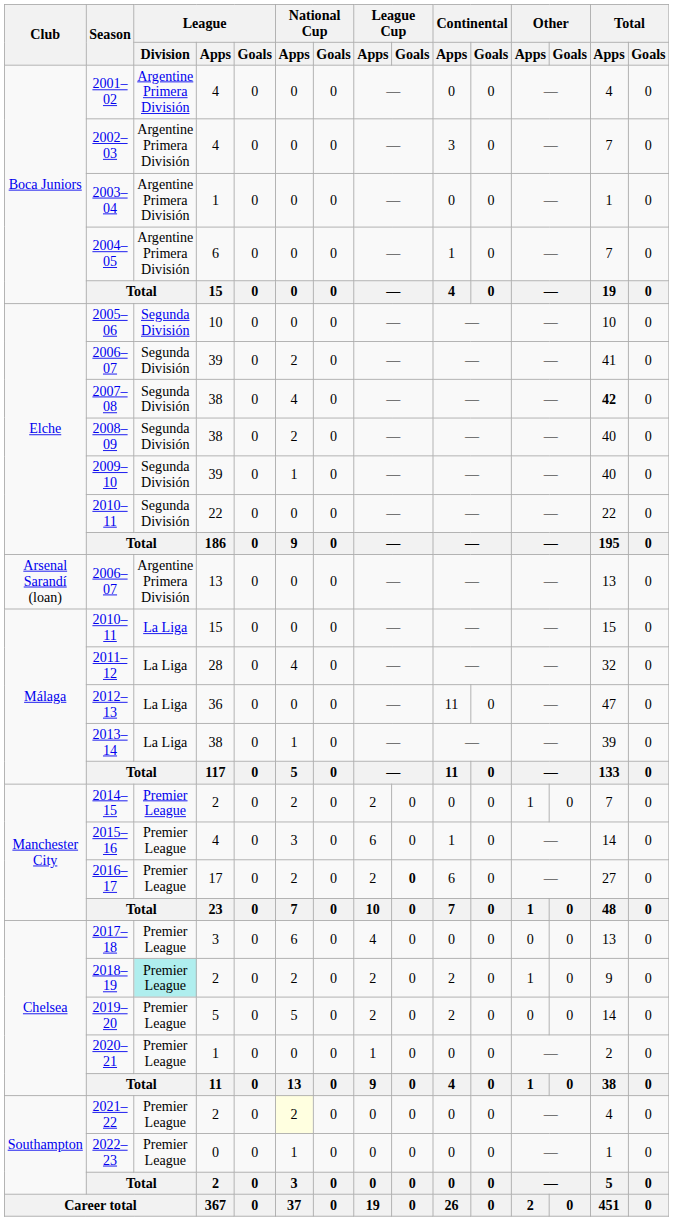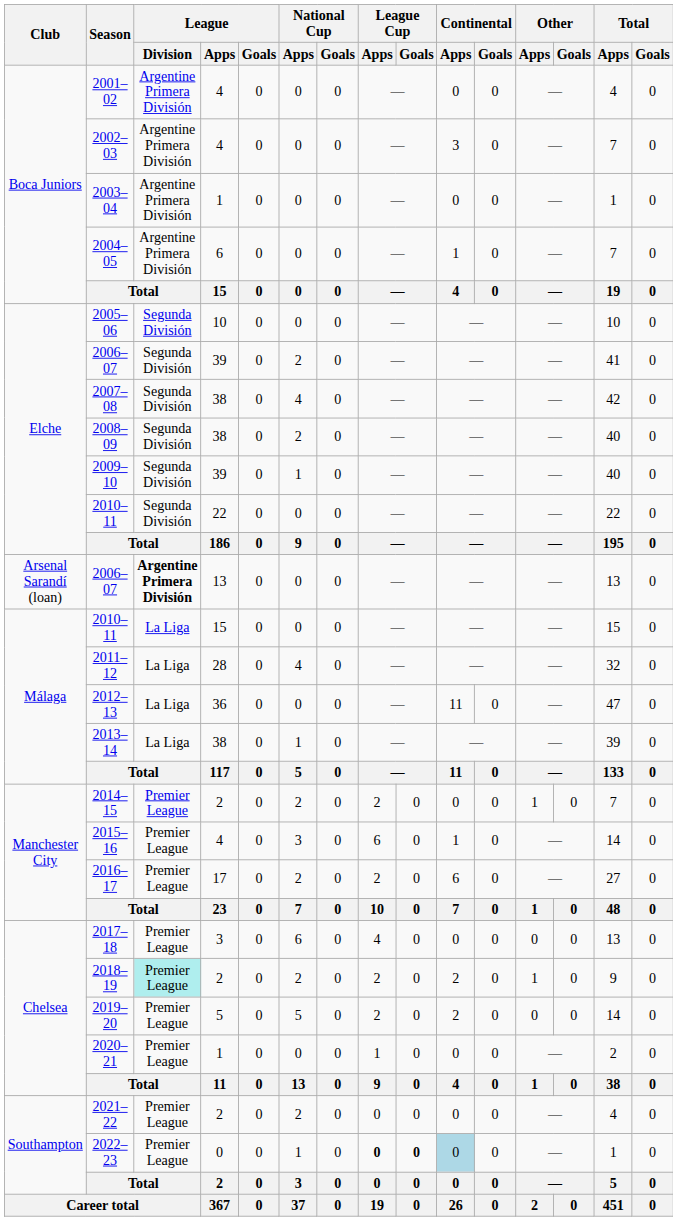(609, 398) bold -> (613, 398) normal
(165, 581) normal -> (167, 581) bold
(412, 879) bold -> (416, 879) normal
(294, 1114) lightyellow background -> (298, 1114) no background
(373, 1152) normal -> (377, 1152) bold
(412, 1152) normal -> (416, 1152) bold
(452, 1152) no background -> (456, 1152) lightblue background
